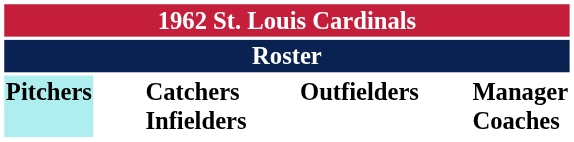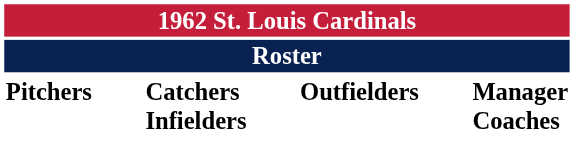(49, 91) paleturquoise background -> (49, 91) no background
